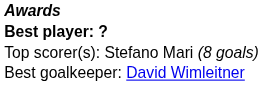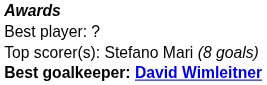(56, 32) bold -> (52, 32) normal
(124, 73) normal -> (133, 73) bold
